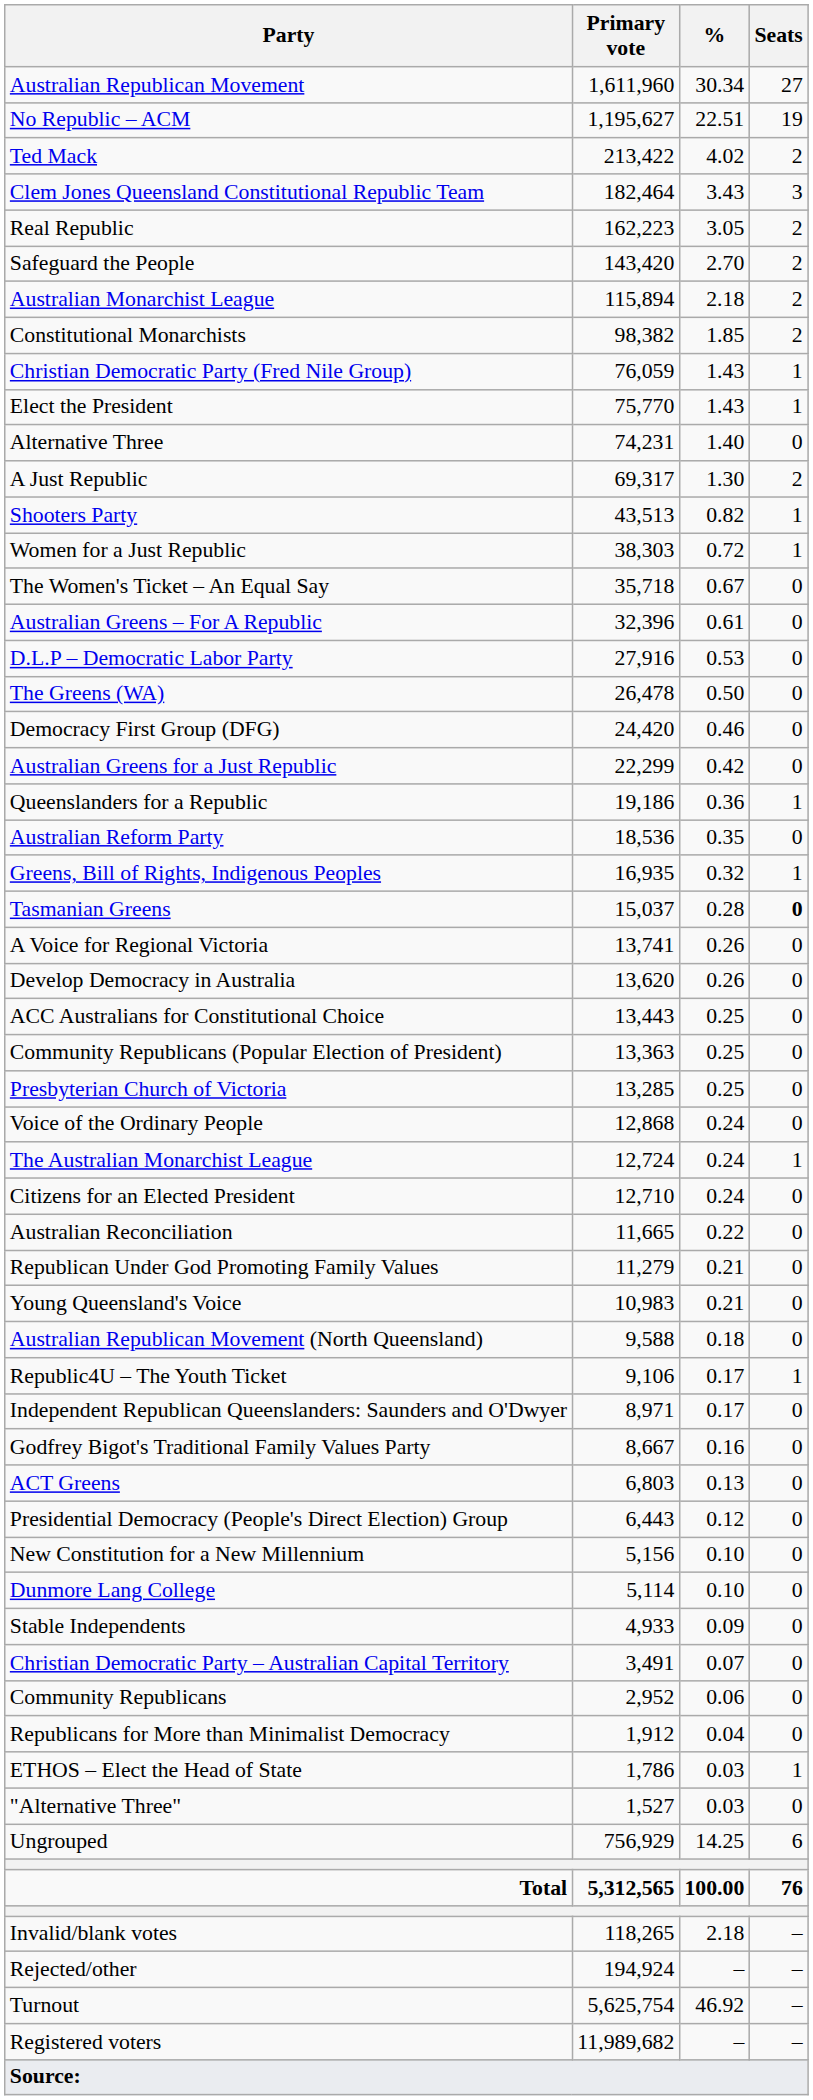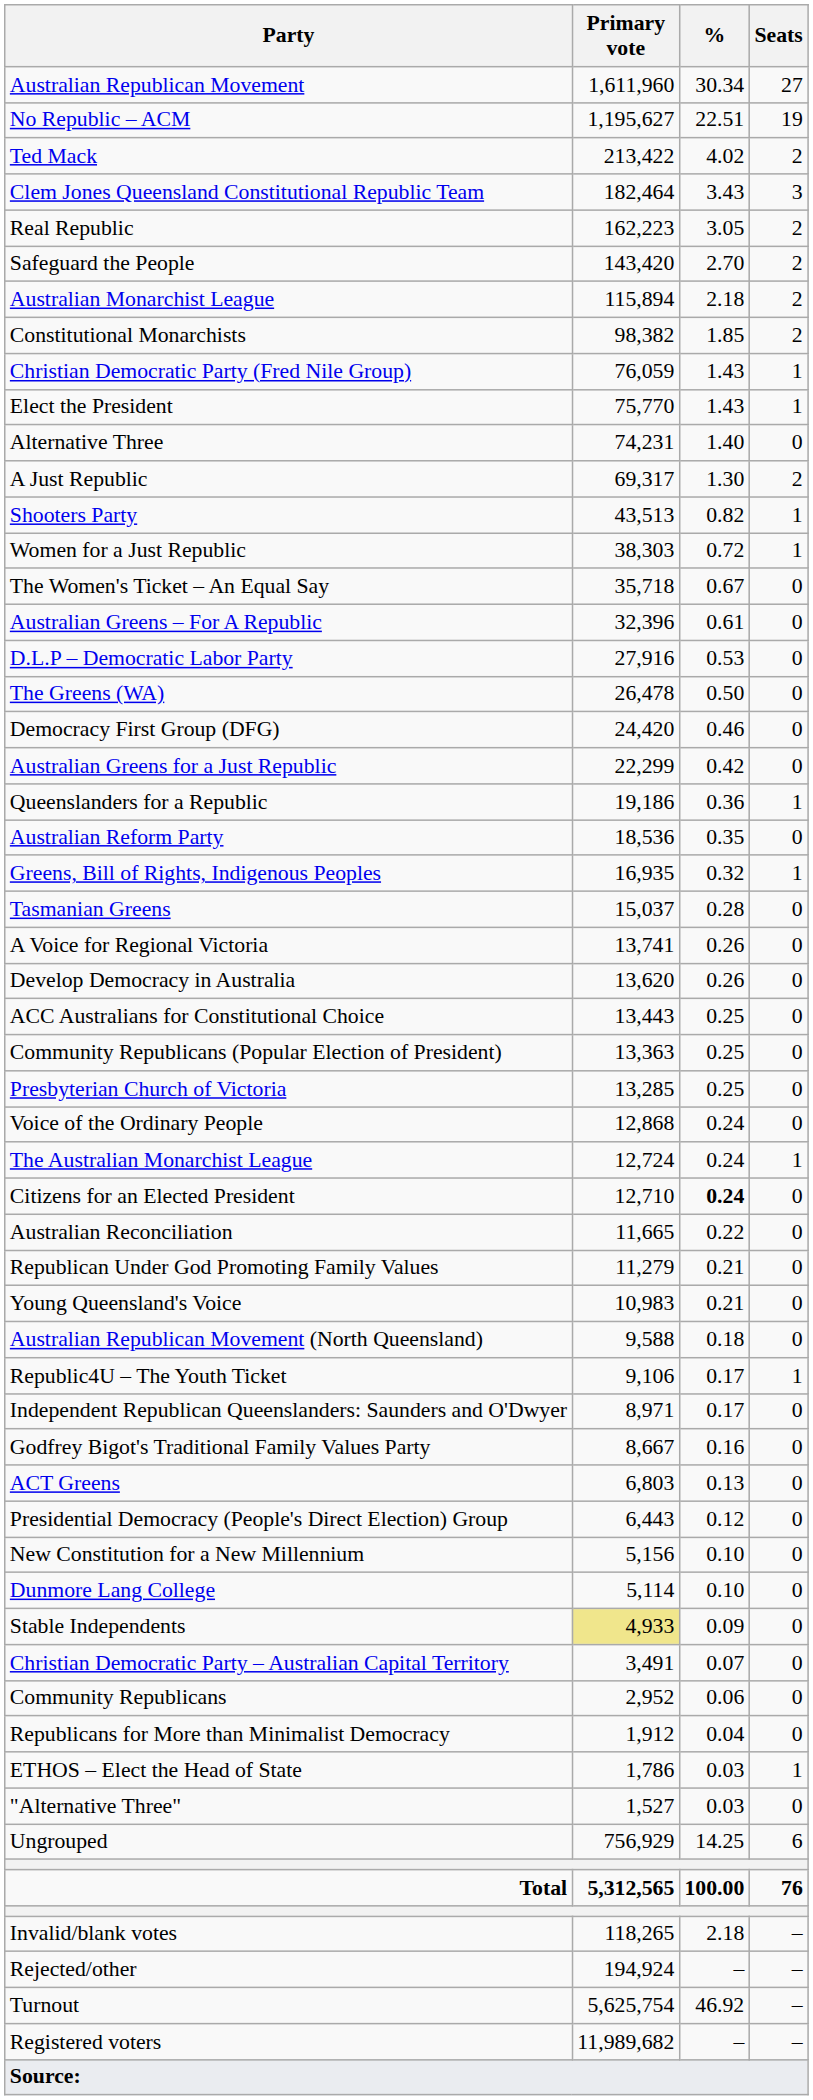(797, 909) bold -> (797, 909) normal
(725, 1196) normal -> (725, 1196) bold
(650, 1626) no background -> (650, 1626) khaki background
